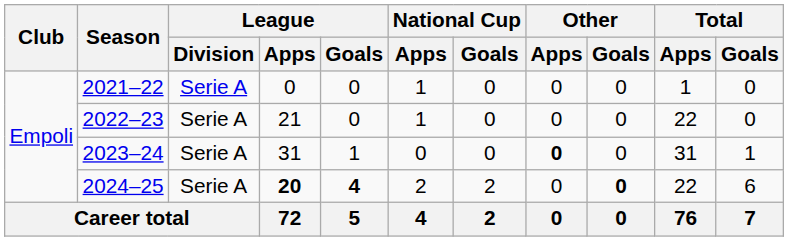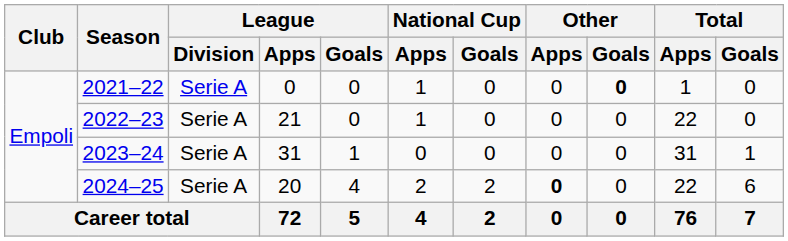(621, 86) normal -> (621, 86) bold
(557, 152) bold -> (557, 152) normal
(290, 185) bold -> (290, 185) normal
(354, 185) bold -> (354, 185) normal
(557, 185) normal -> (557, 185) bold
(621, 185) bold -> (621, 185) normal
